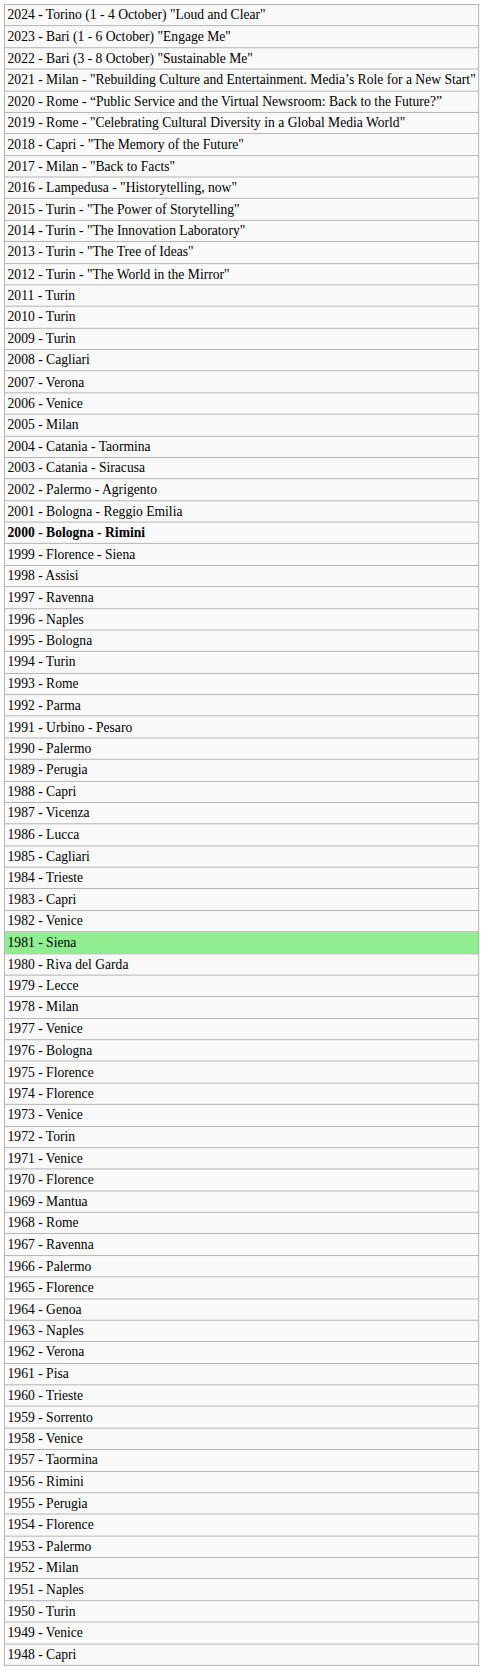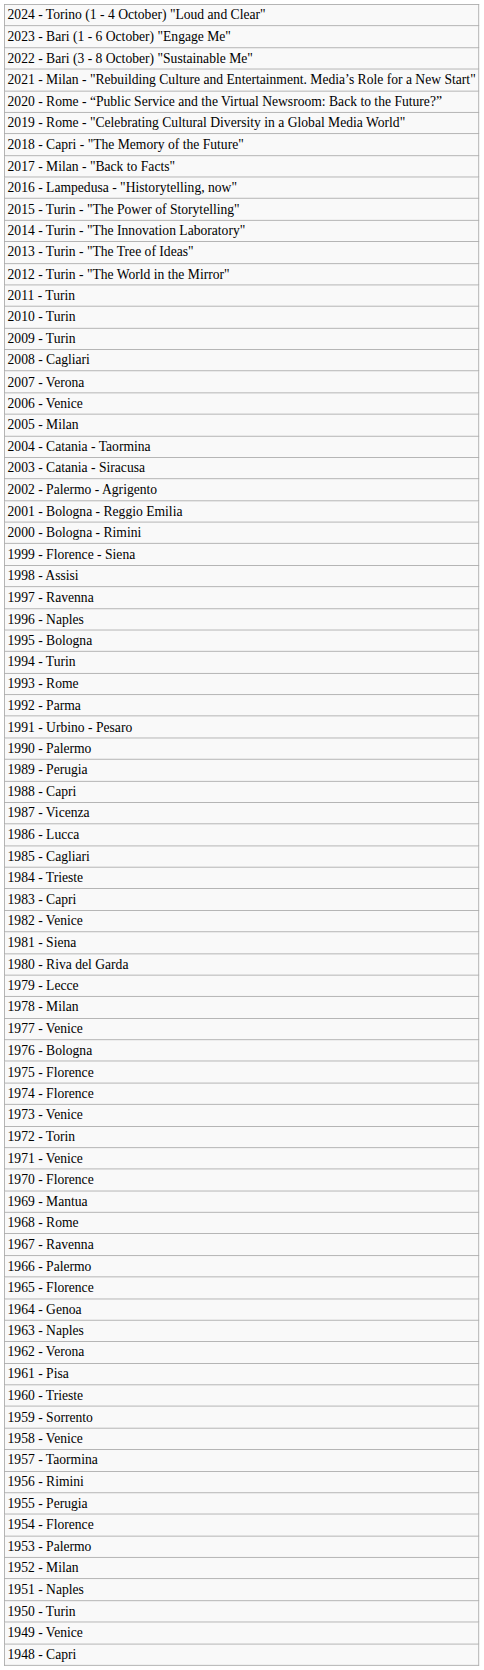(76, 532) bold -> (74, 532) normal
(42, 942) lightgreen background -> (42, 942) no background
